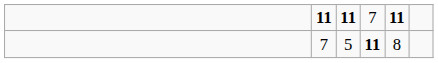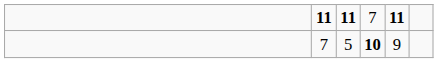(372, 44) 11 -> (372, 44) 10
(397, 44) 8 -> (397, 44) 9
